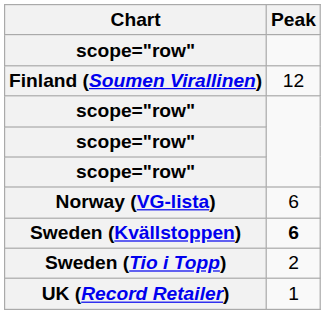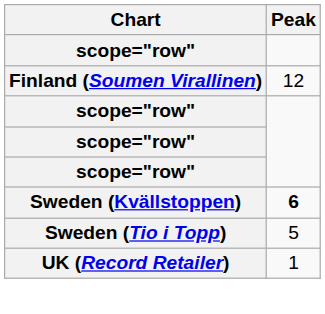- row: (136, 202)
(293, 263) 2 -> (293, 232) 5
